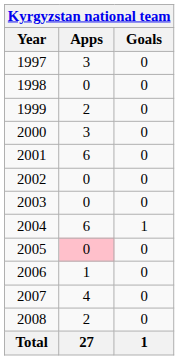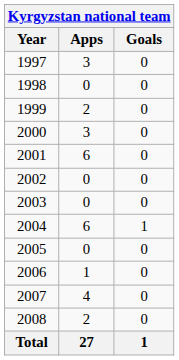(87, 249) pink background -> (87, 249) no background
